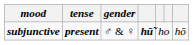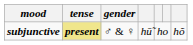(82, 31) no background -> (82, 31) khaki background
(147, 31) bold -> (146, 31) normal
